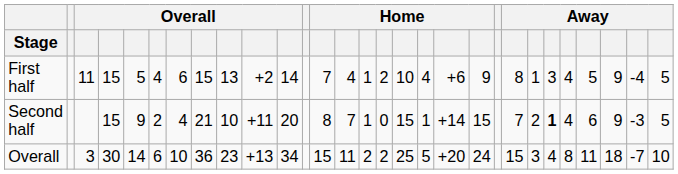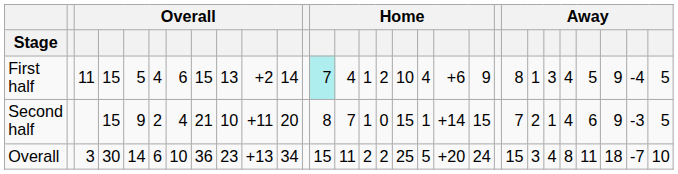(327, 77) no background -> (327, 77) paleturquoise background
(552, 121) bold -> (552, 121) normal
